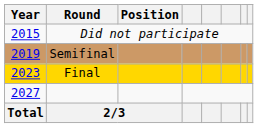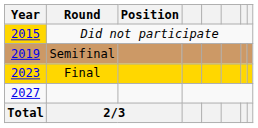(26, 34) no background -> (26, 34) gold background
